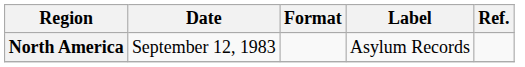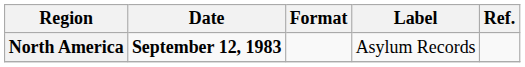(204, 47) normal -> (207, 47) bold
